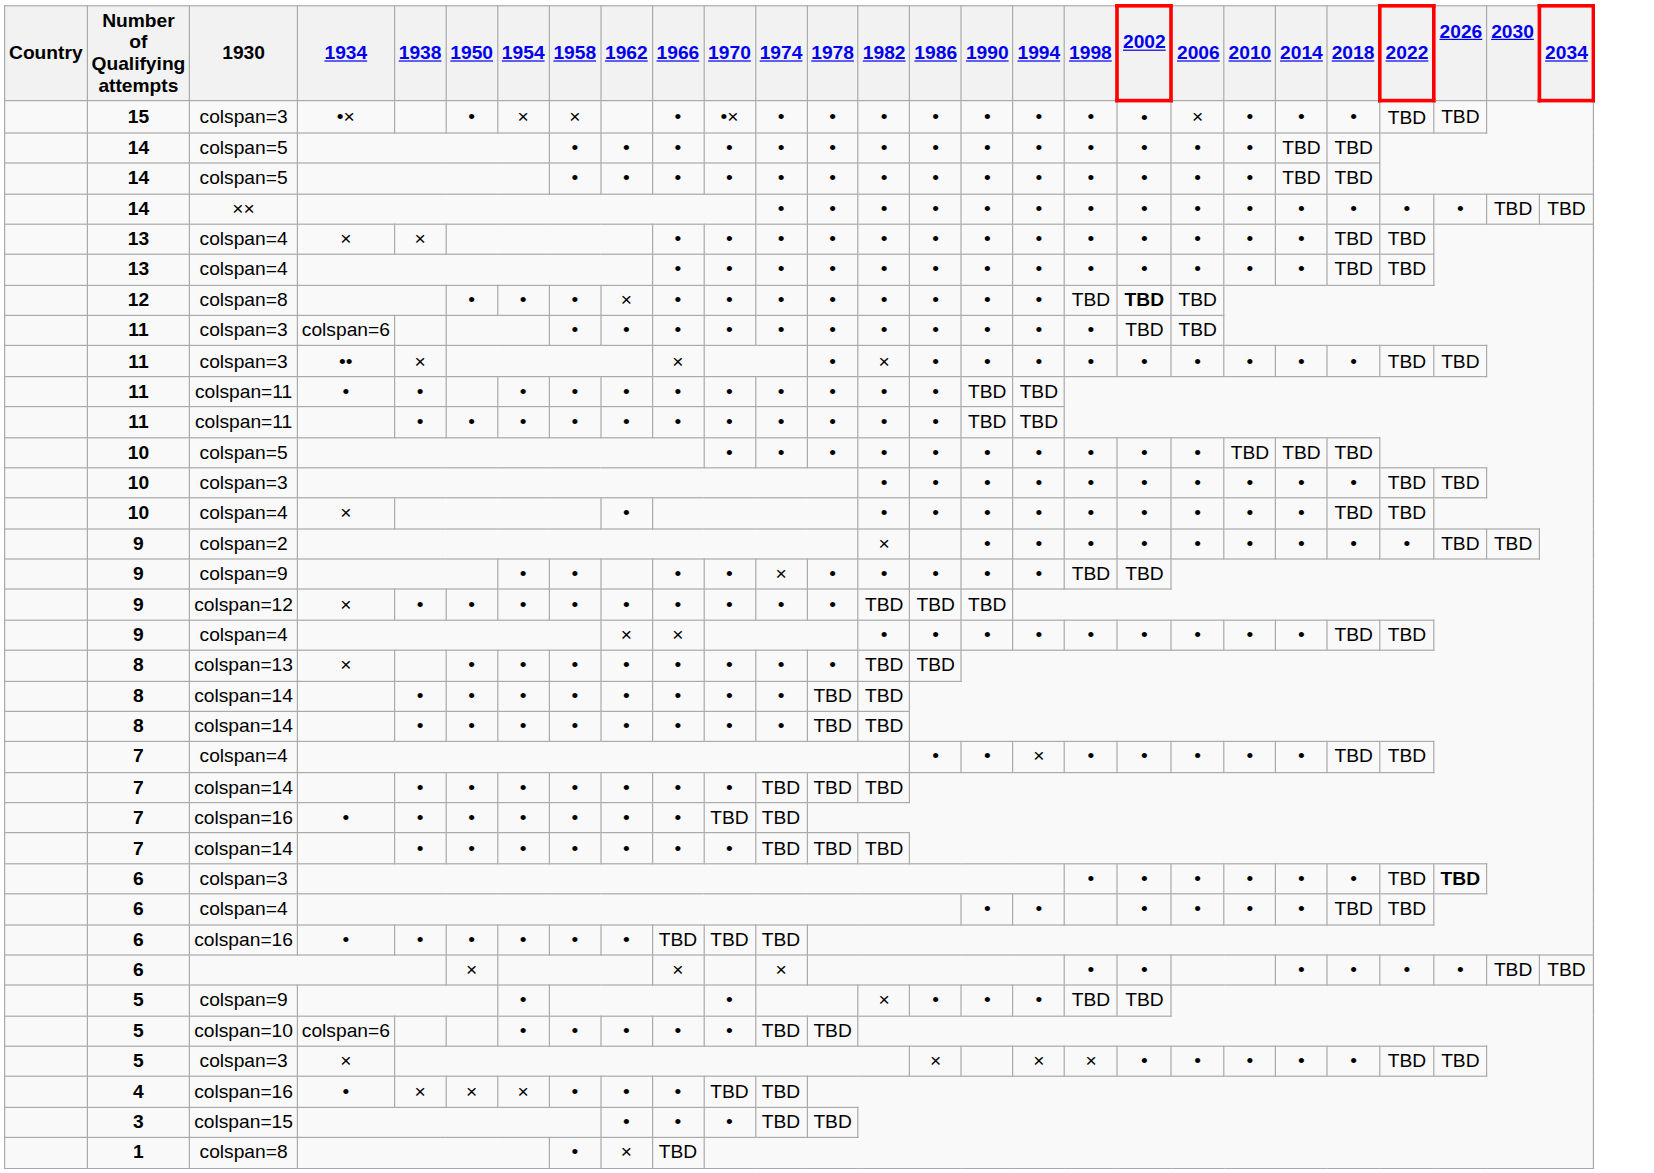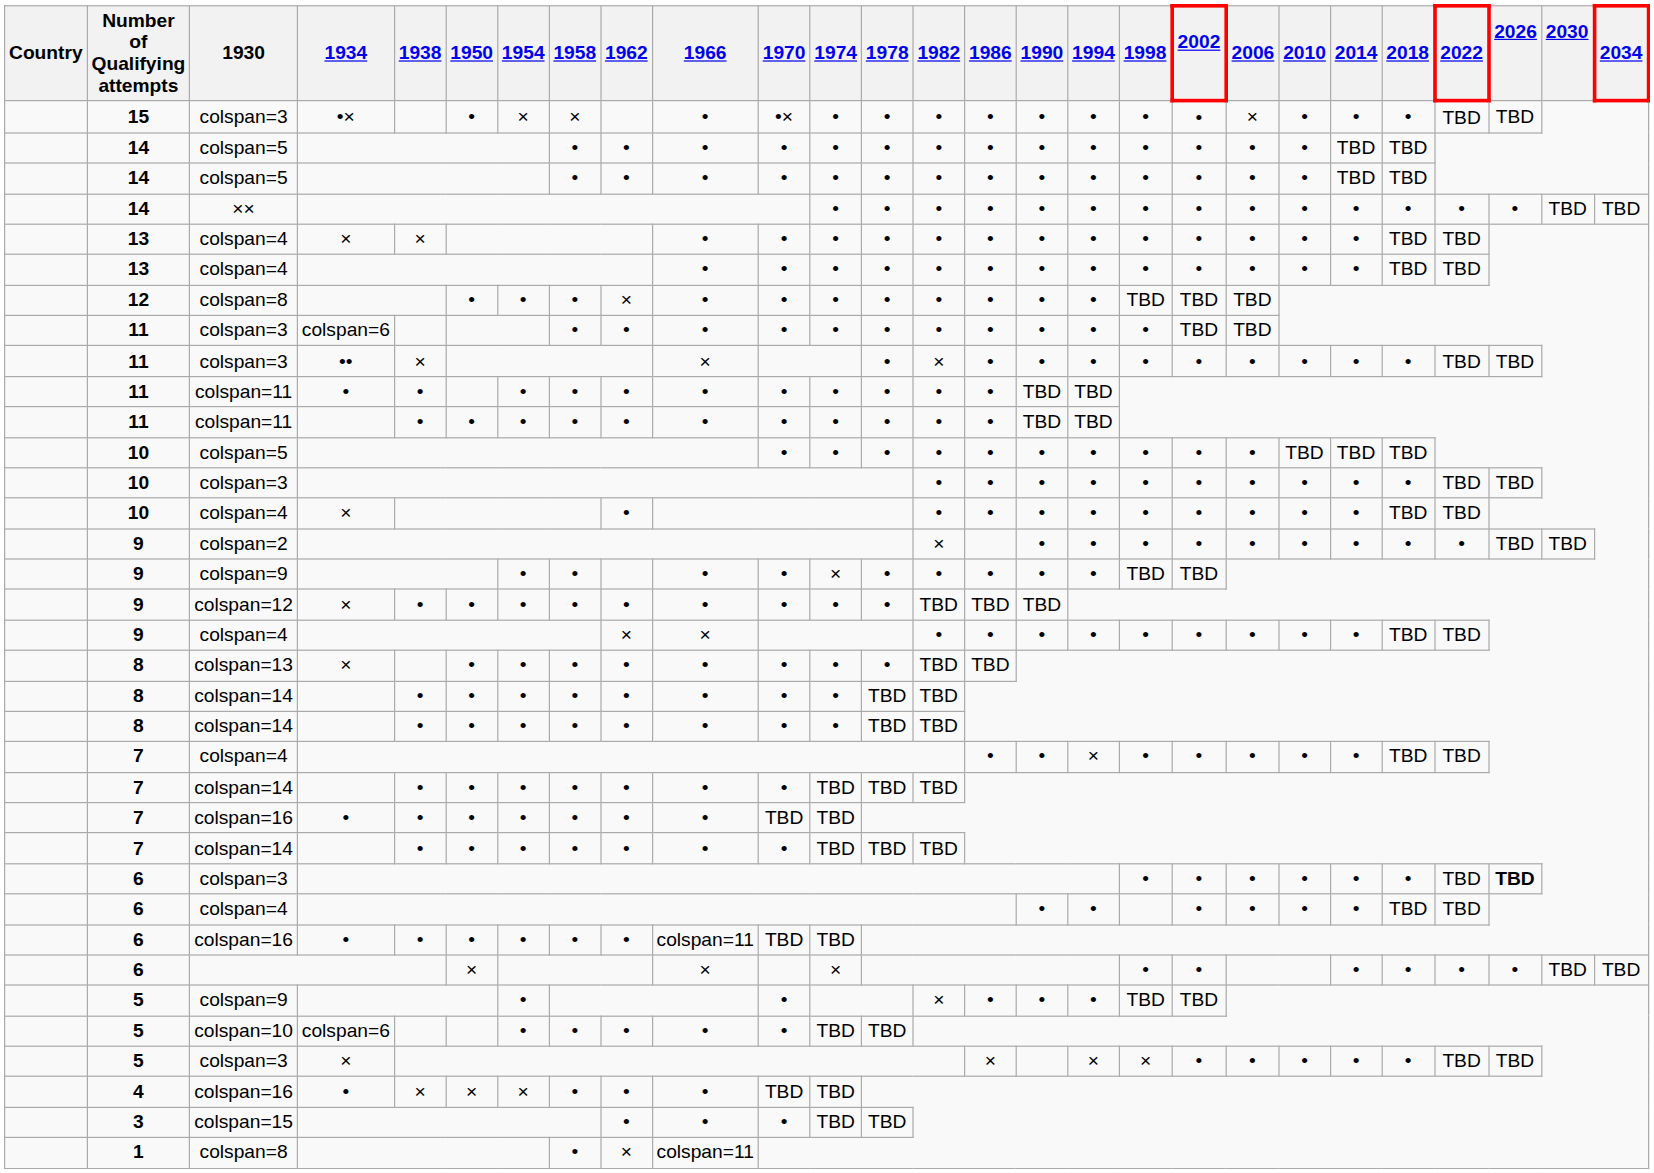(1144, 300) bold -> (1199, 300) normal
(678, 939) TBD -> (705, 939) colspan=11
(678, 1152) TBD -> (705, 1152) colspan=11
